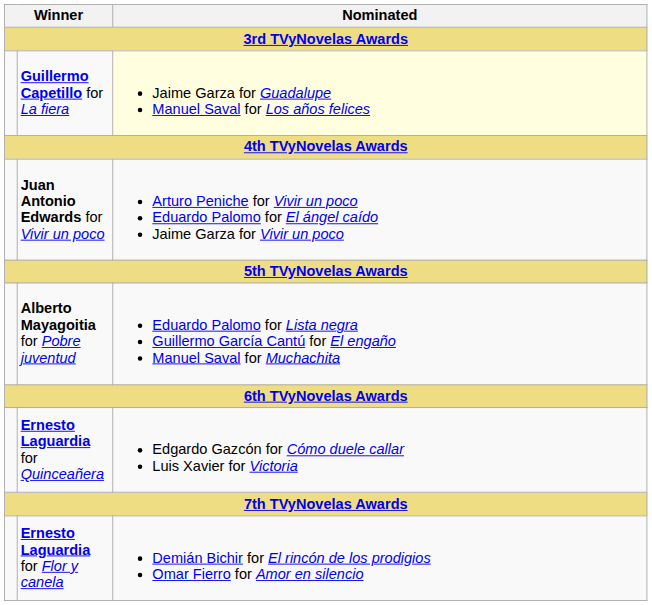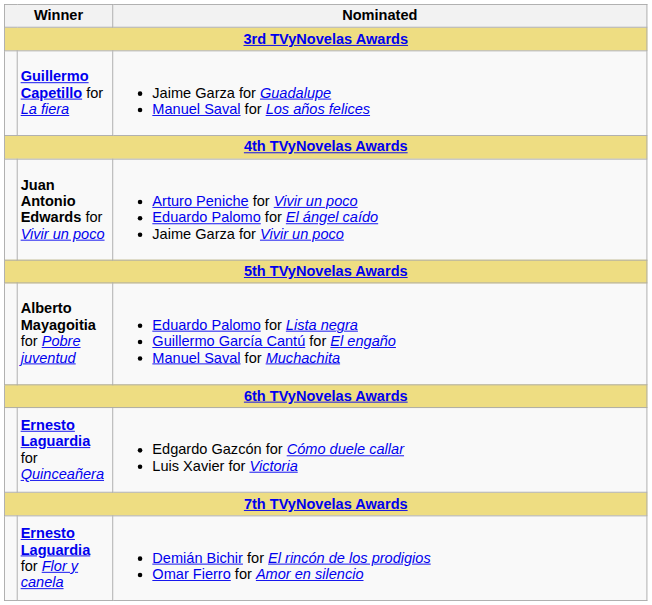(380, 101) lightyellow background -> (380, 101) no background
